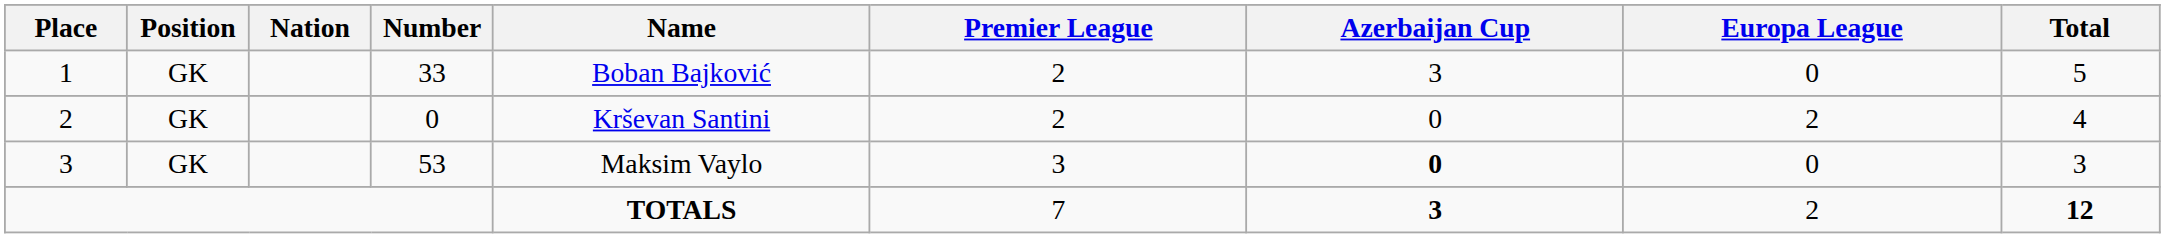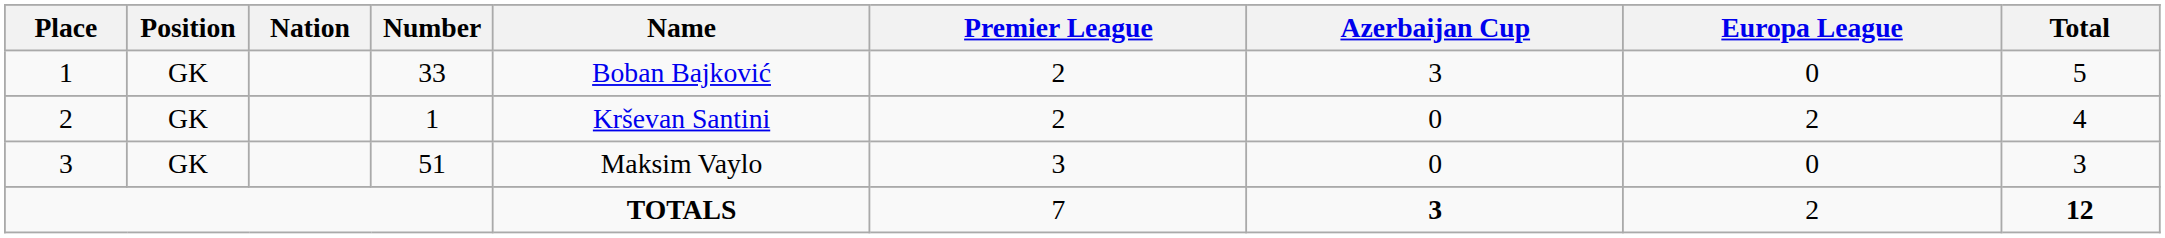(432, 118) 0 -> (432, 118) 1
(432, 164) 53 -> (432, 164) 51
(1435, 164) bold -> (1435, 164) normal
